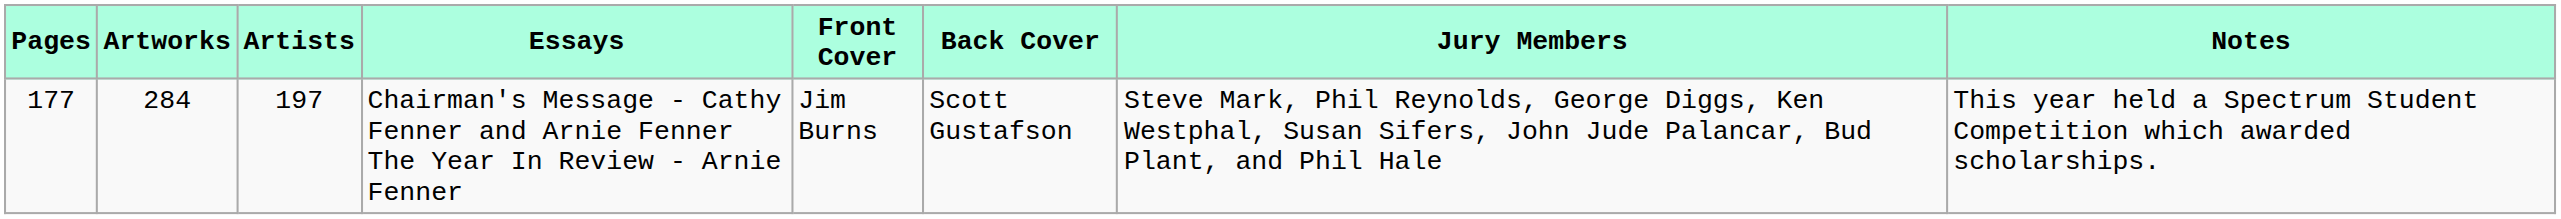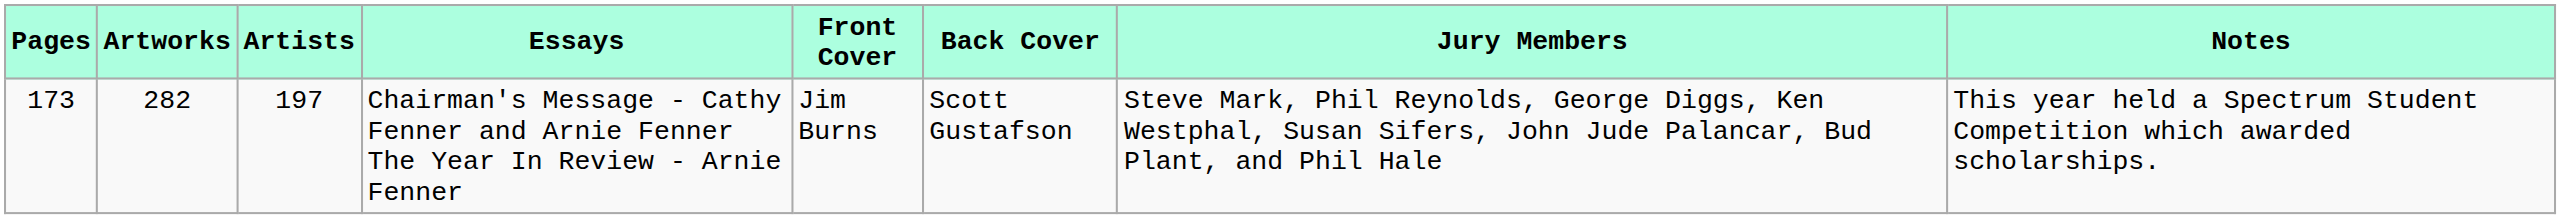(51, 100) 177 -> (51, 100) 173
(167, 100) 284 -> (167, 100) 282
